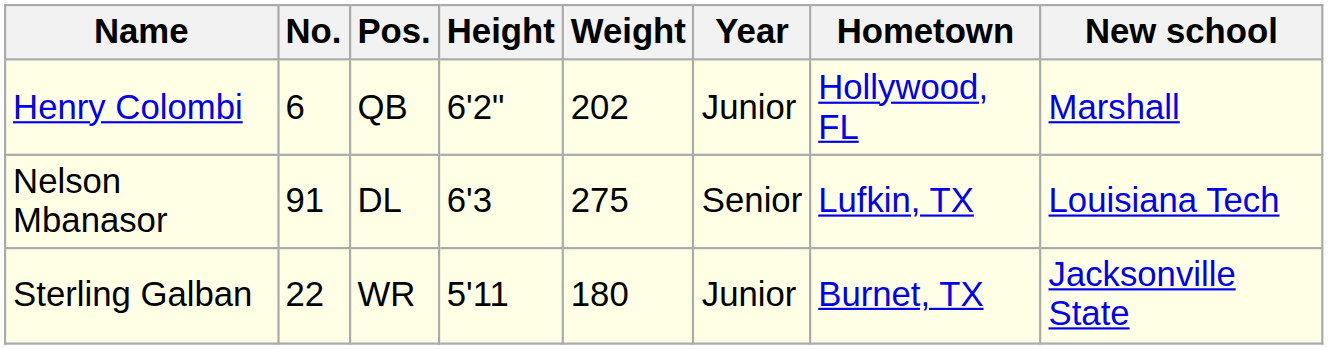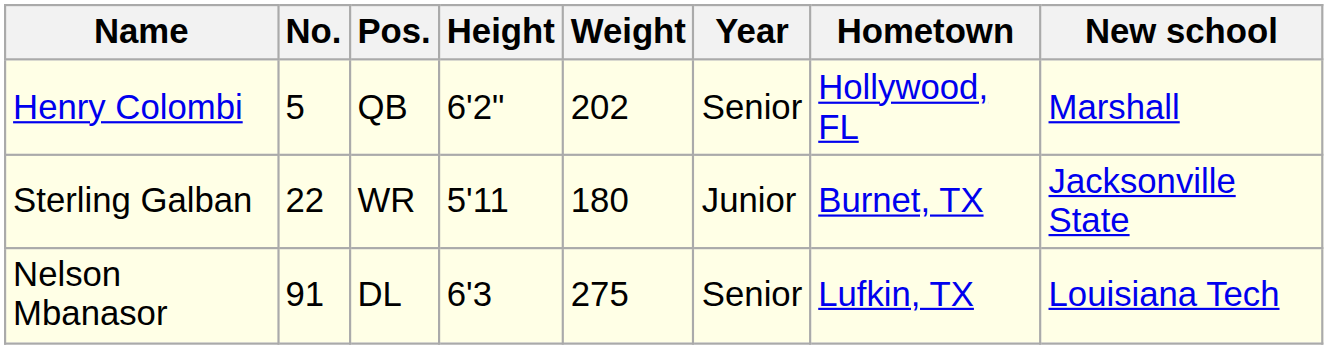(295, 106) 6 -> (295, 106) 5
(749, 106) Junior -> (752, 106) Senior
rows swapped: (90, 200) <-> (133, 294)
